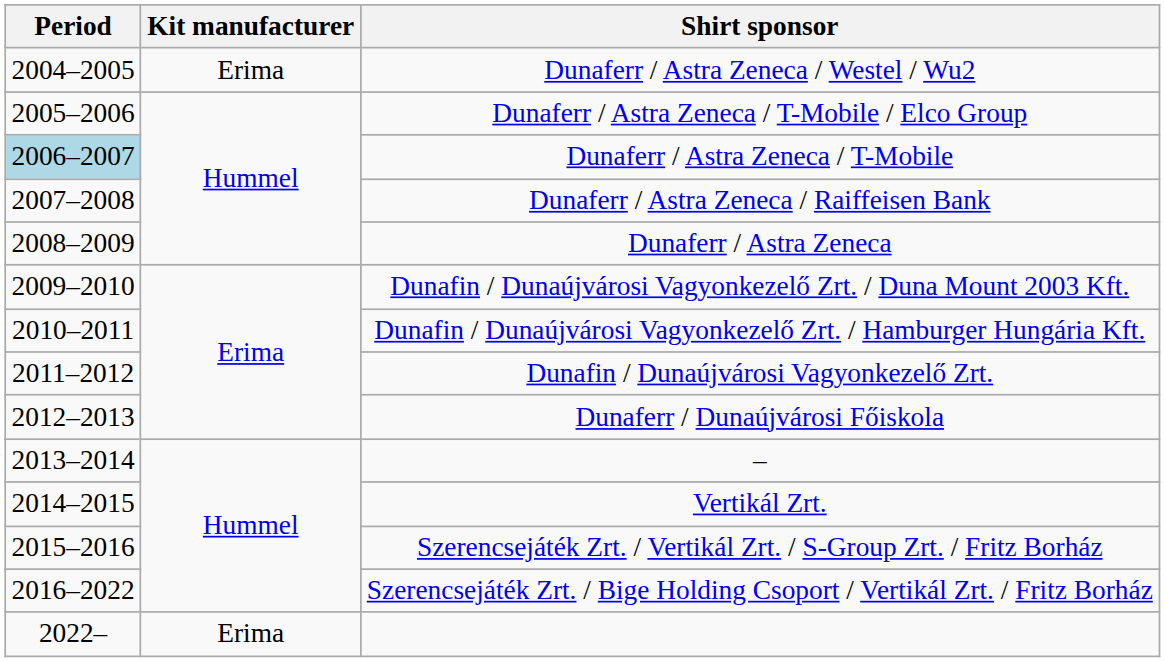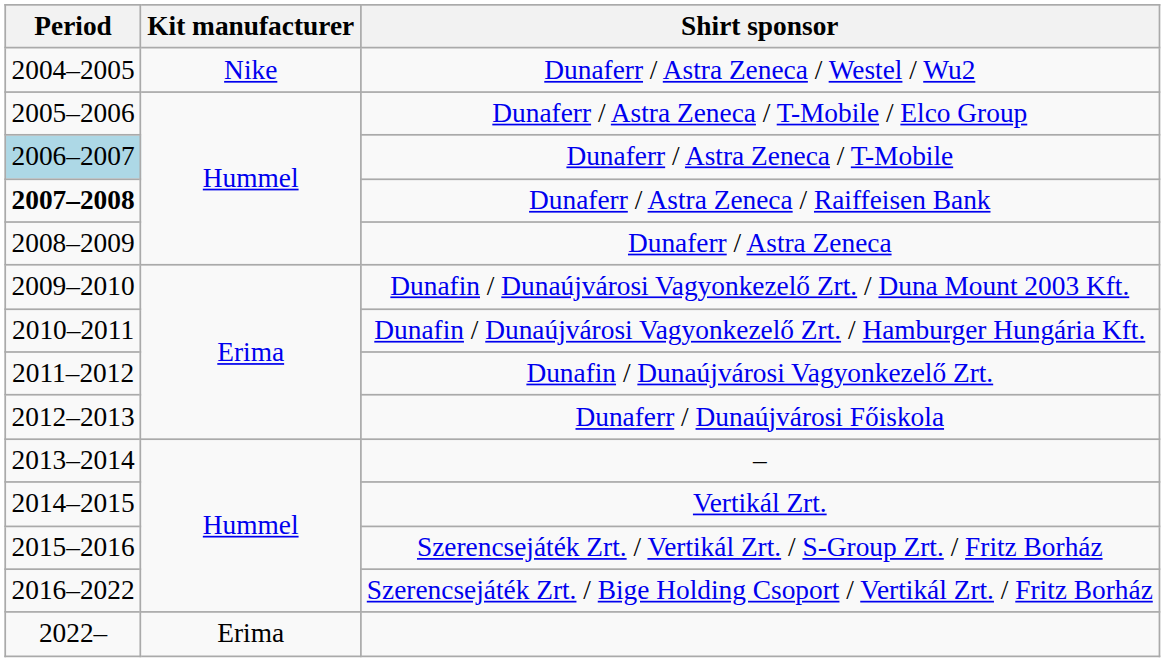(251, 69) Erima -> (251, 69) Nike
(73, 199) normal -> (73, 199) bold
